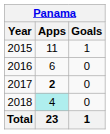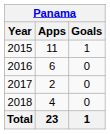(52, 84) bold -> (52, 84) normal
(52, 102) paleturquoise background -> (52, 102) no background
